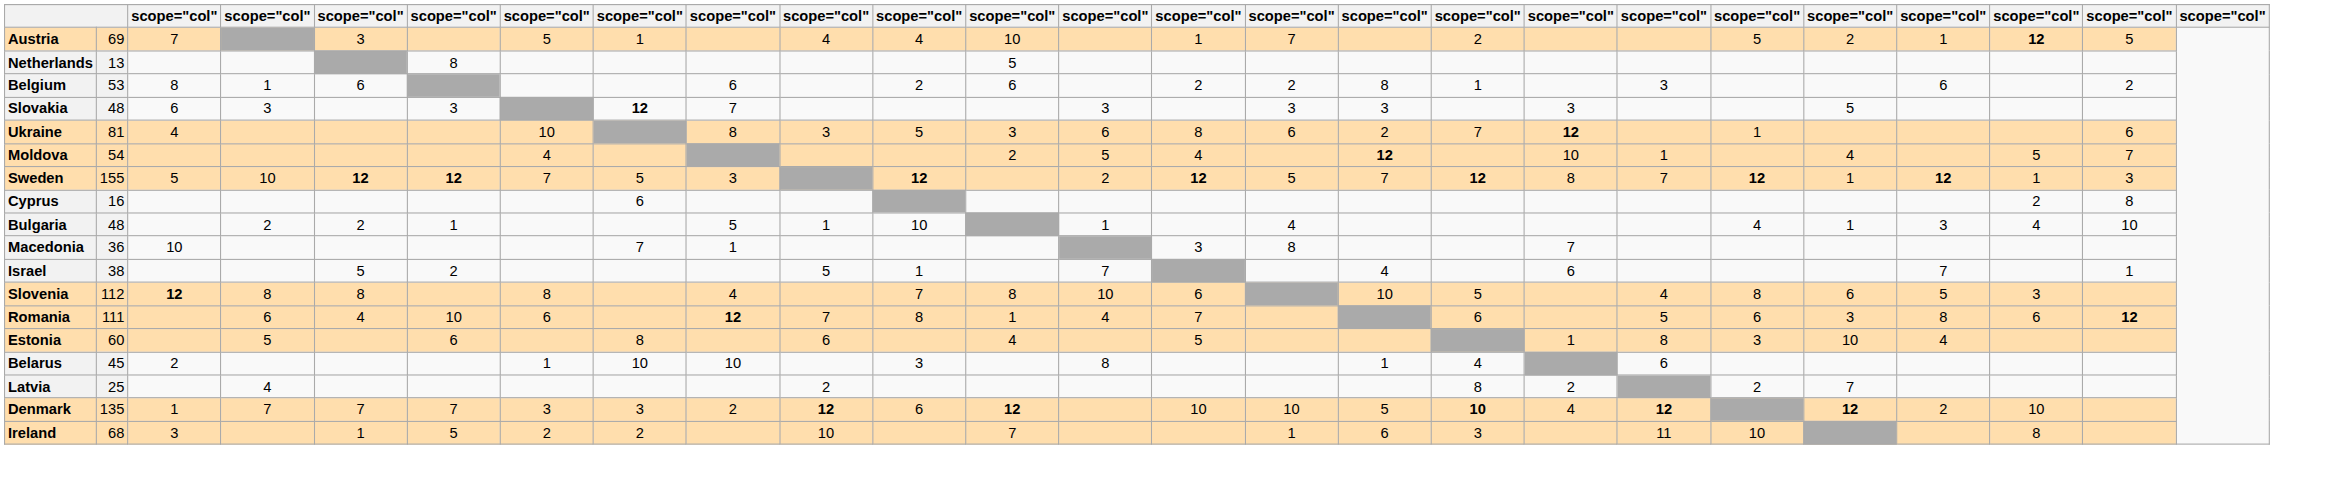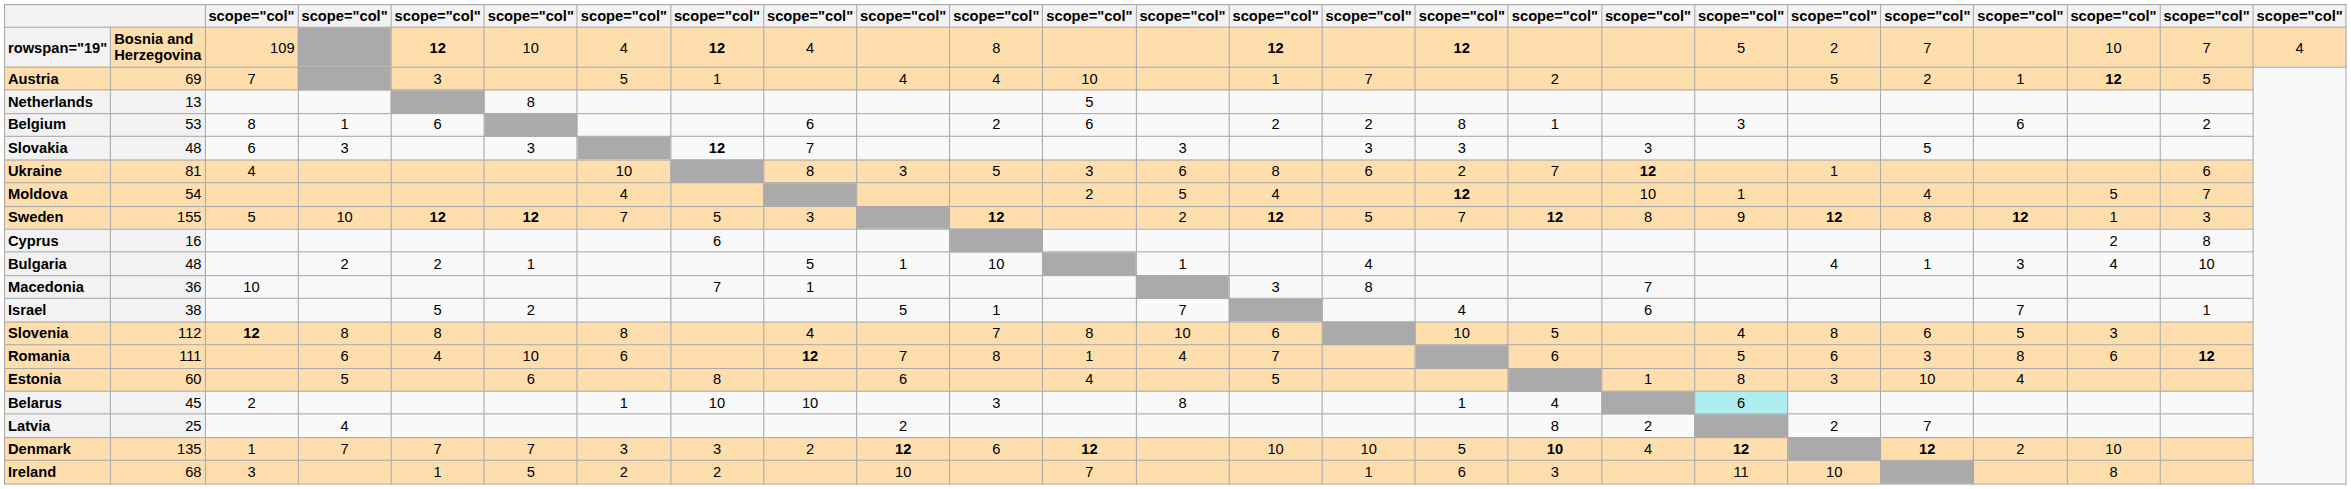+ row: (58, 47)
(1664, 178) 7 -> (1741, 217) 9
(1850, 178) 1 -> (1927, 217) 8
(1664, 363) no background -> (1741, 402) paleturquoise background
